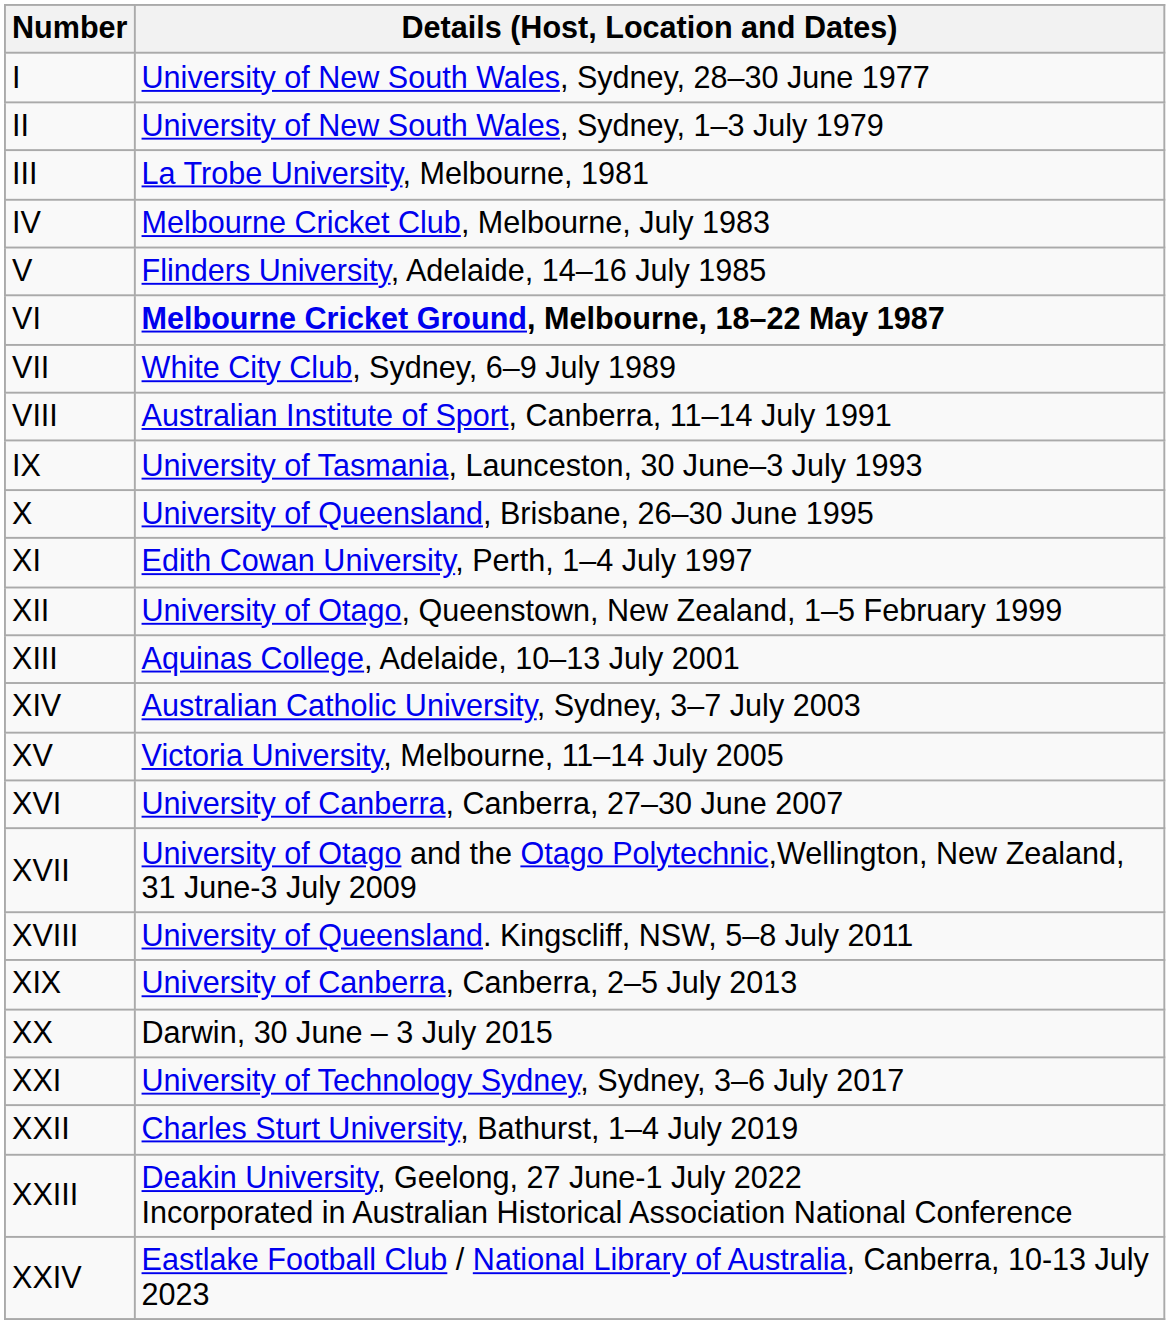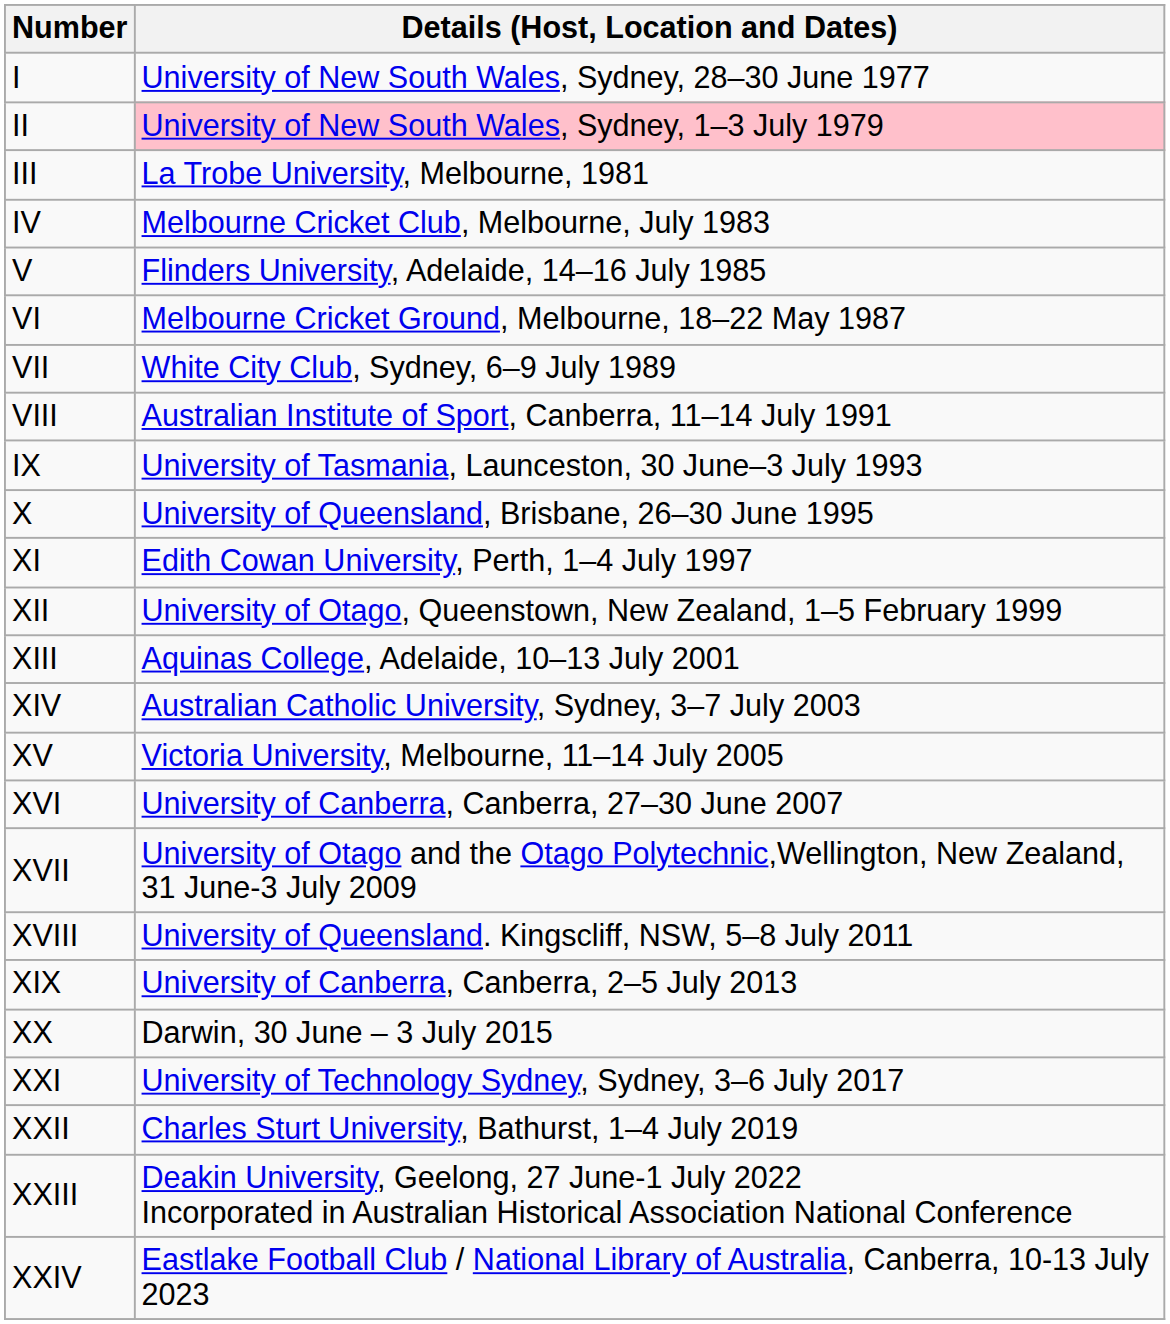(513, 125) no background -> (513, 125) pink background
(543, 319) bold -> (524, 319) normal
